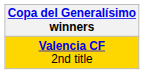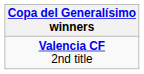(72, 52) gold background -> (72, 52) no background
